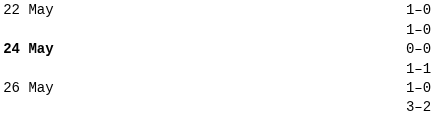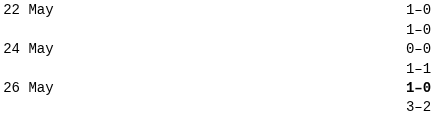(28, 49) bold -> (28, 49) normal
(419, 88) normal -> (419, 88) bold
